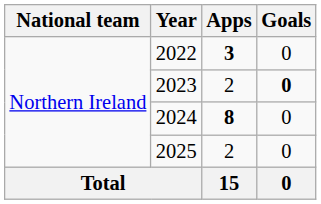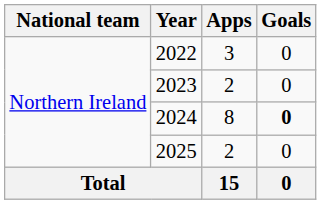(229, 53) bold -> (229, 53) normal
(286, 85) bold -> (286, 85) normal
(229, 118) bold -> (229, 118) normal
(286, 118) normal -> (286, 118) bold
